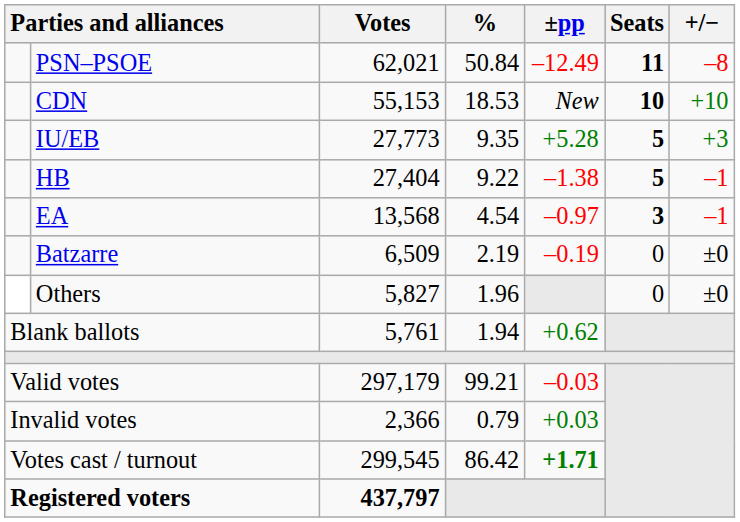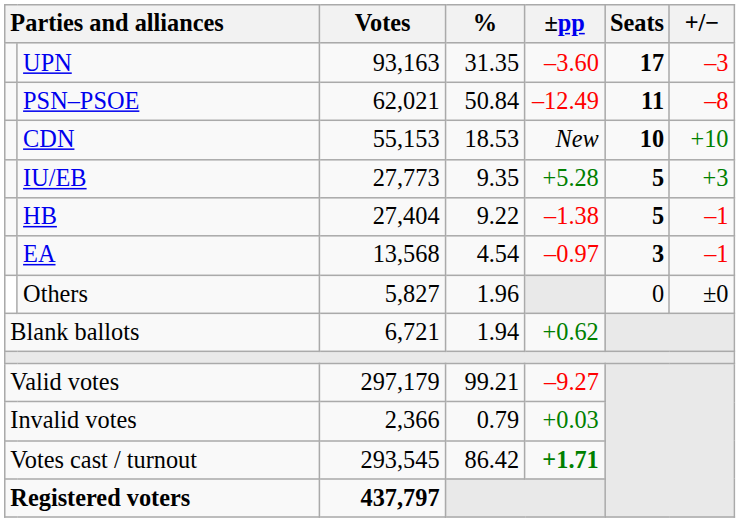+ row: (47, 62)
- row: (77, 255)
(412, 332) 5,761 -> (412, 332) 6,721
(571, 382) –0.03 -> (571, 382) –9.27
(400, 459) 299,545 -> (400, 459) 293,545
